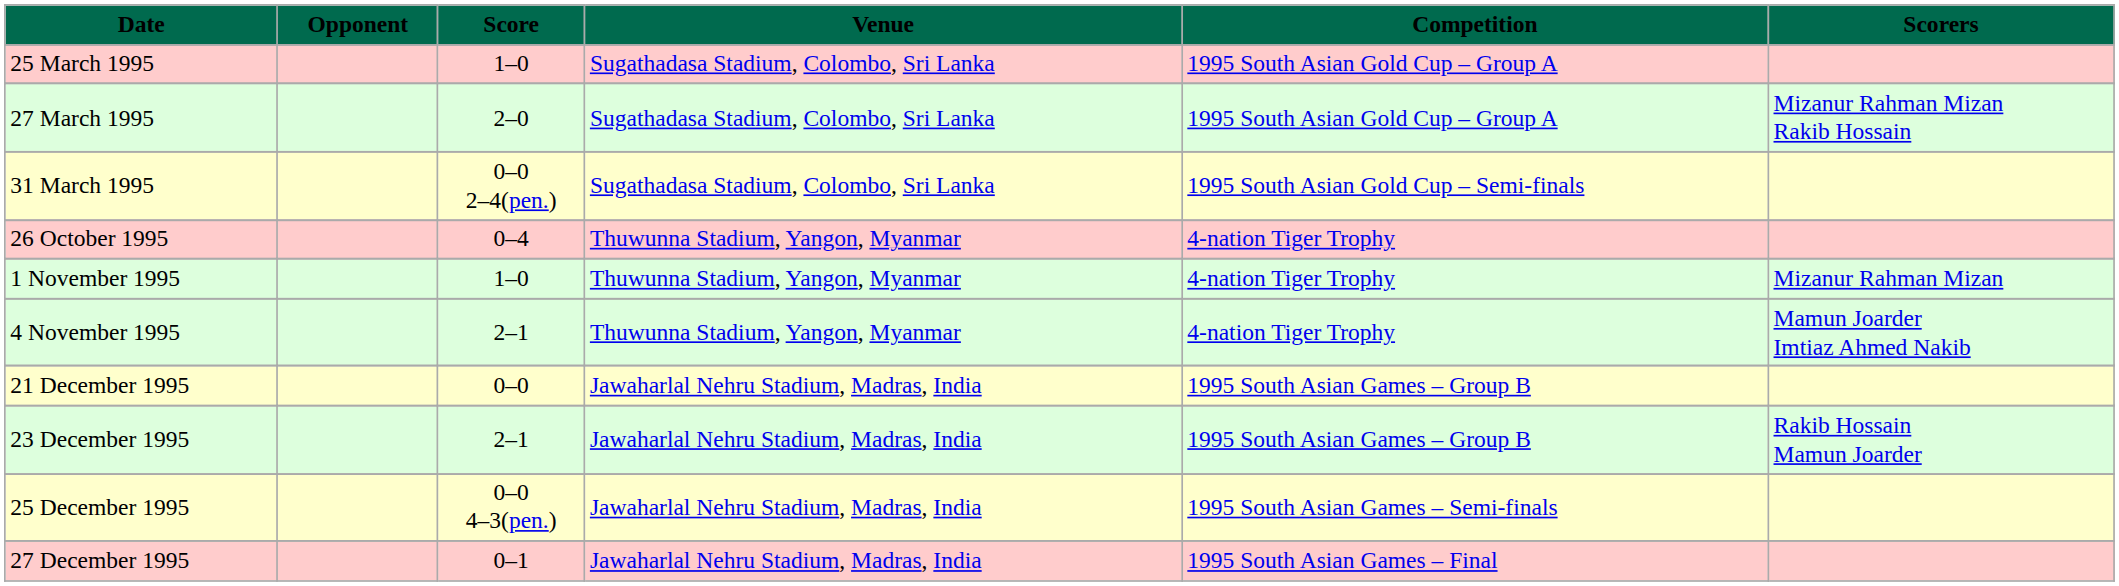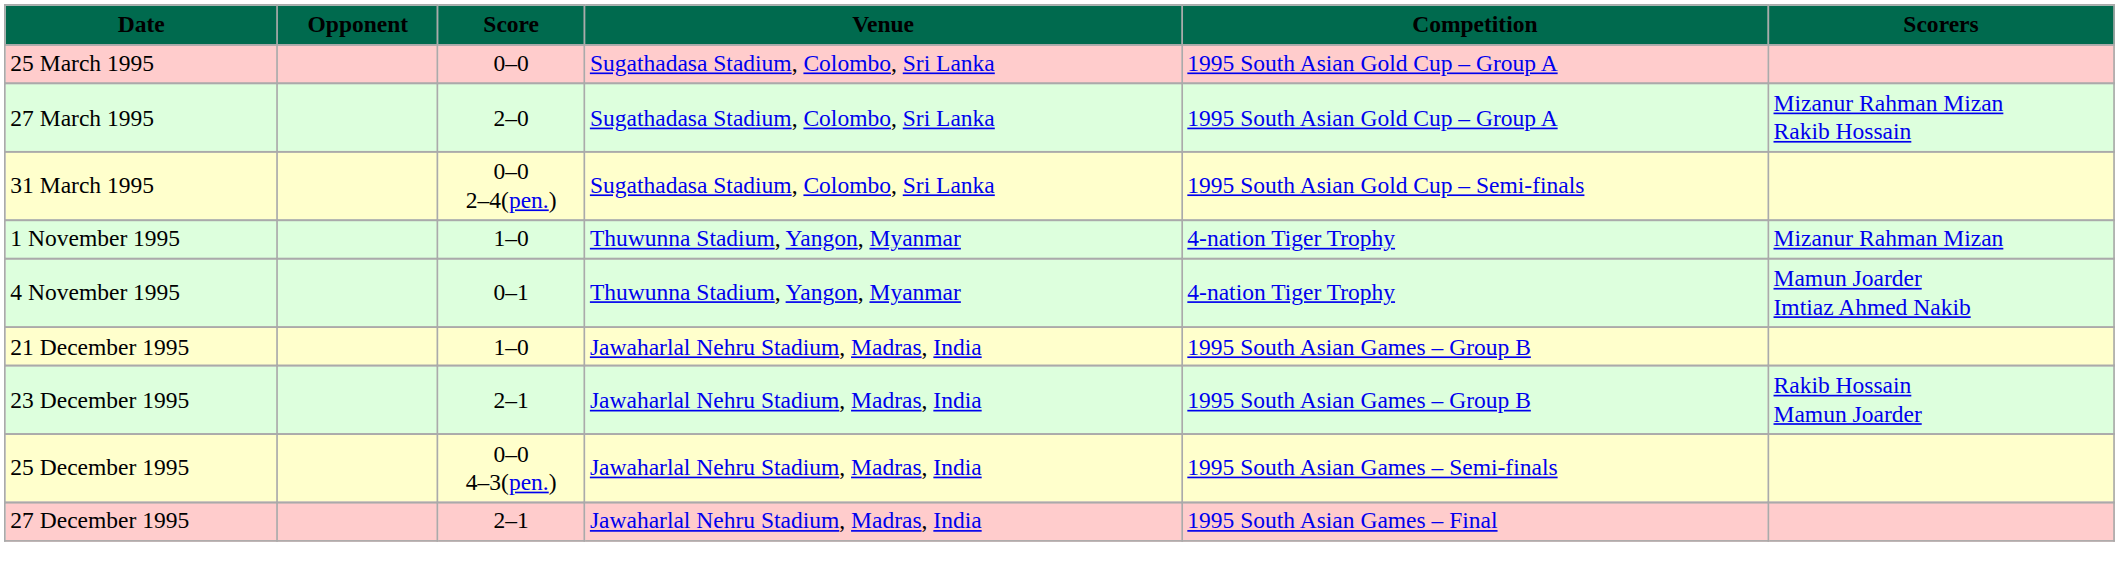(511, 63) 1–0 -> (511, 63) 0–0
- row: (89, 238)
(511, 332) 2–1 -> (511, 292) 0–1
(511, 385) 0–0 -> (511, 346) 1–0
(511, 560) 0–1 -> (511, 521) 2–1
